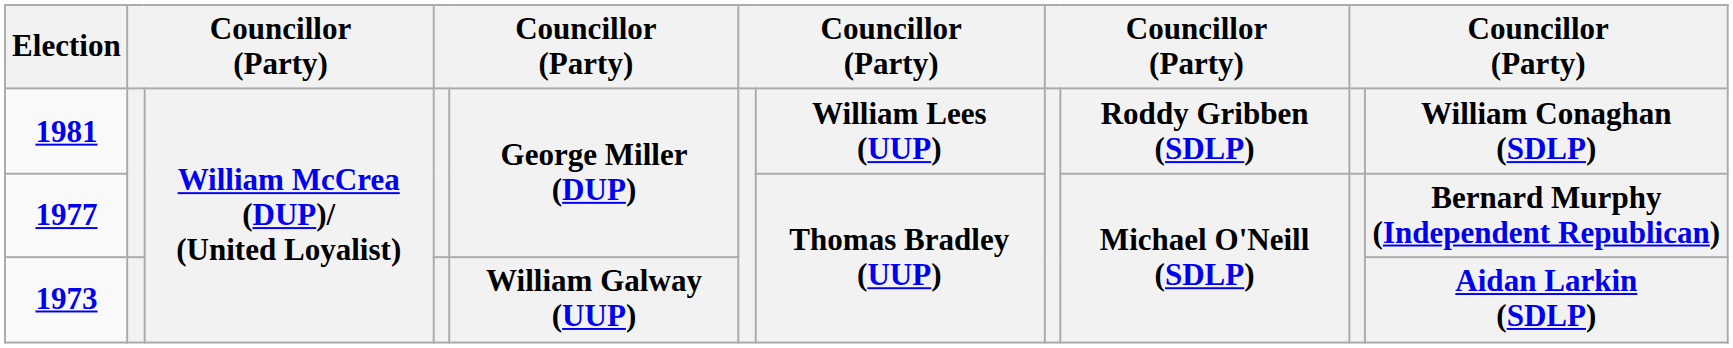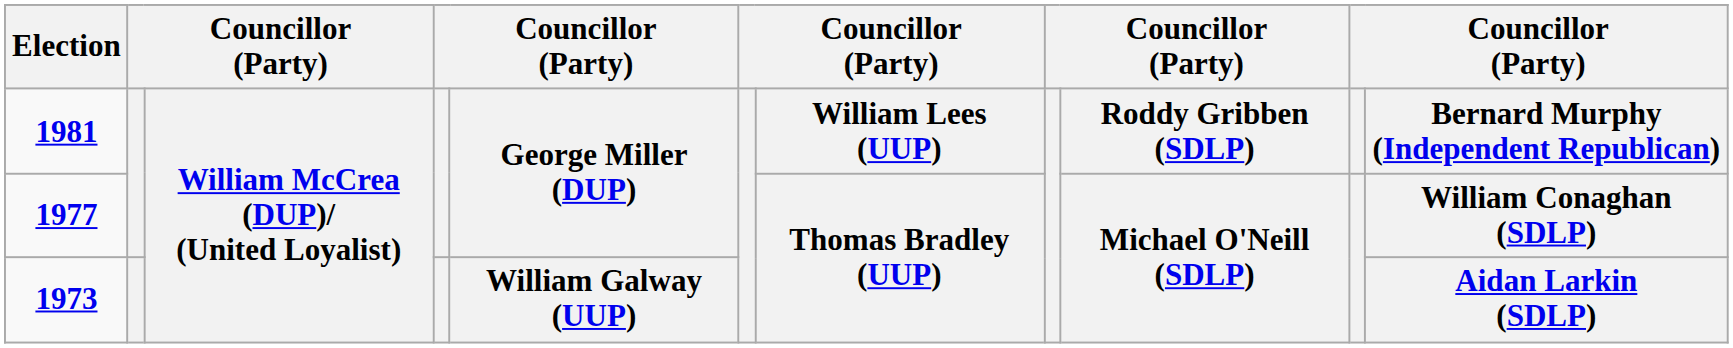(1546, 130) William Conaghan (SDLP) -> (1546, 130) Bernard Murphy (Independent Republican)
(1546, 214) Bernard Murphy (Independent Republican) -> (1546, 214) William Conaghan (SDLP)
